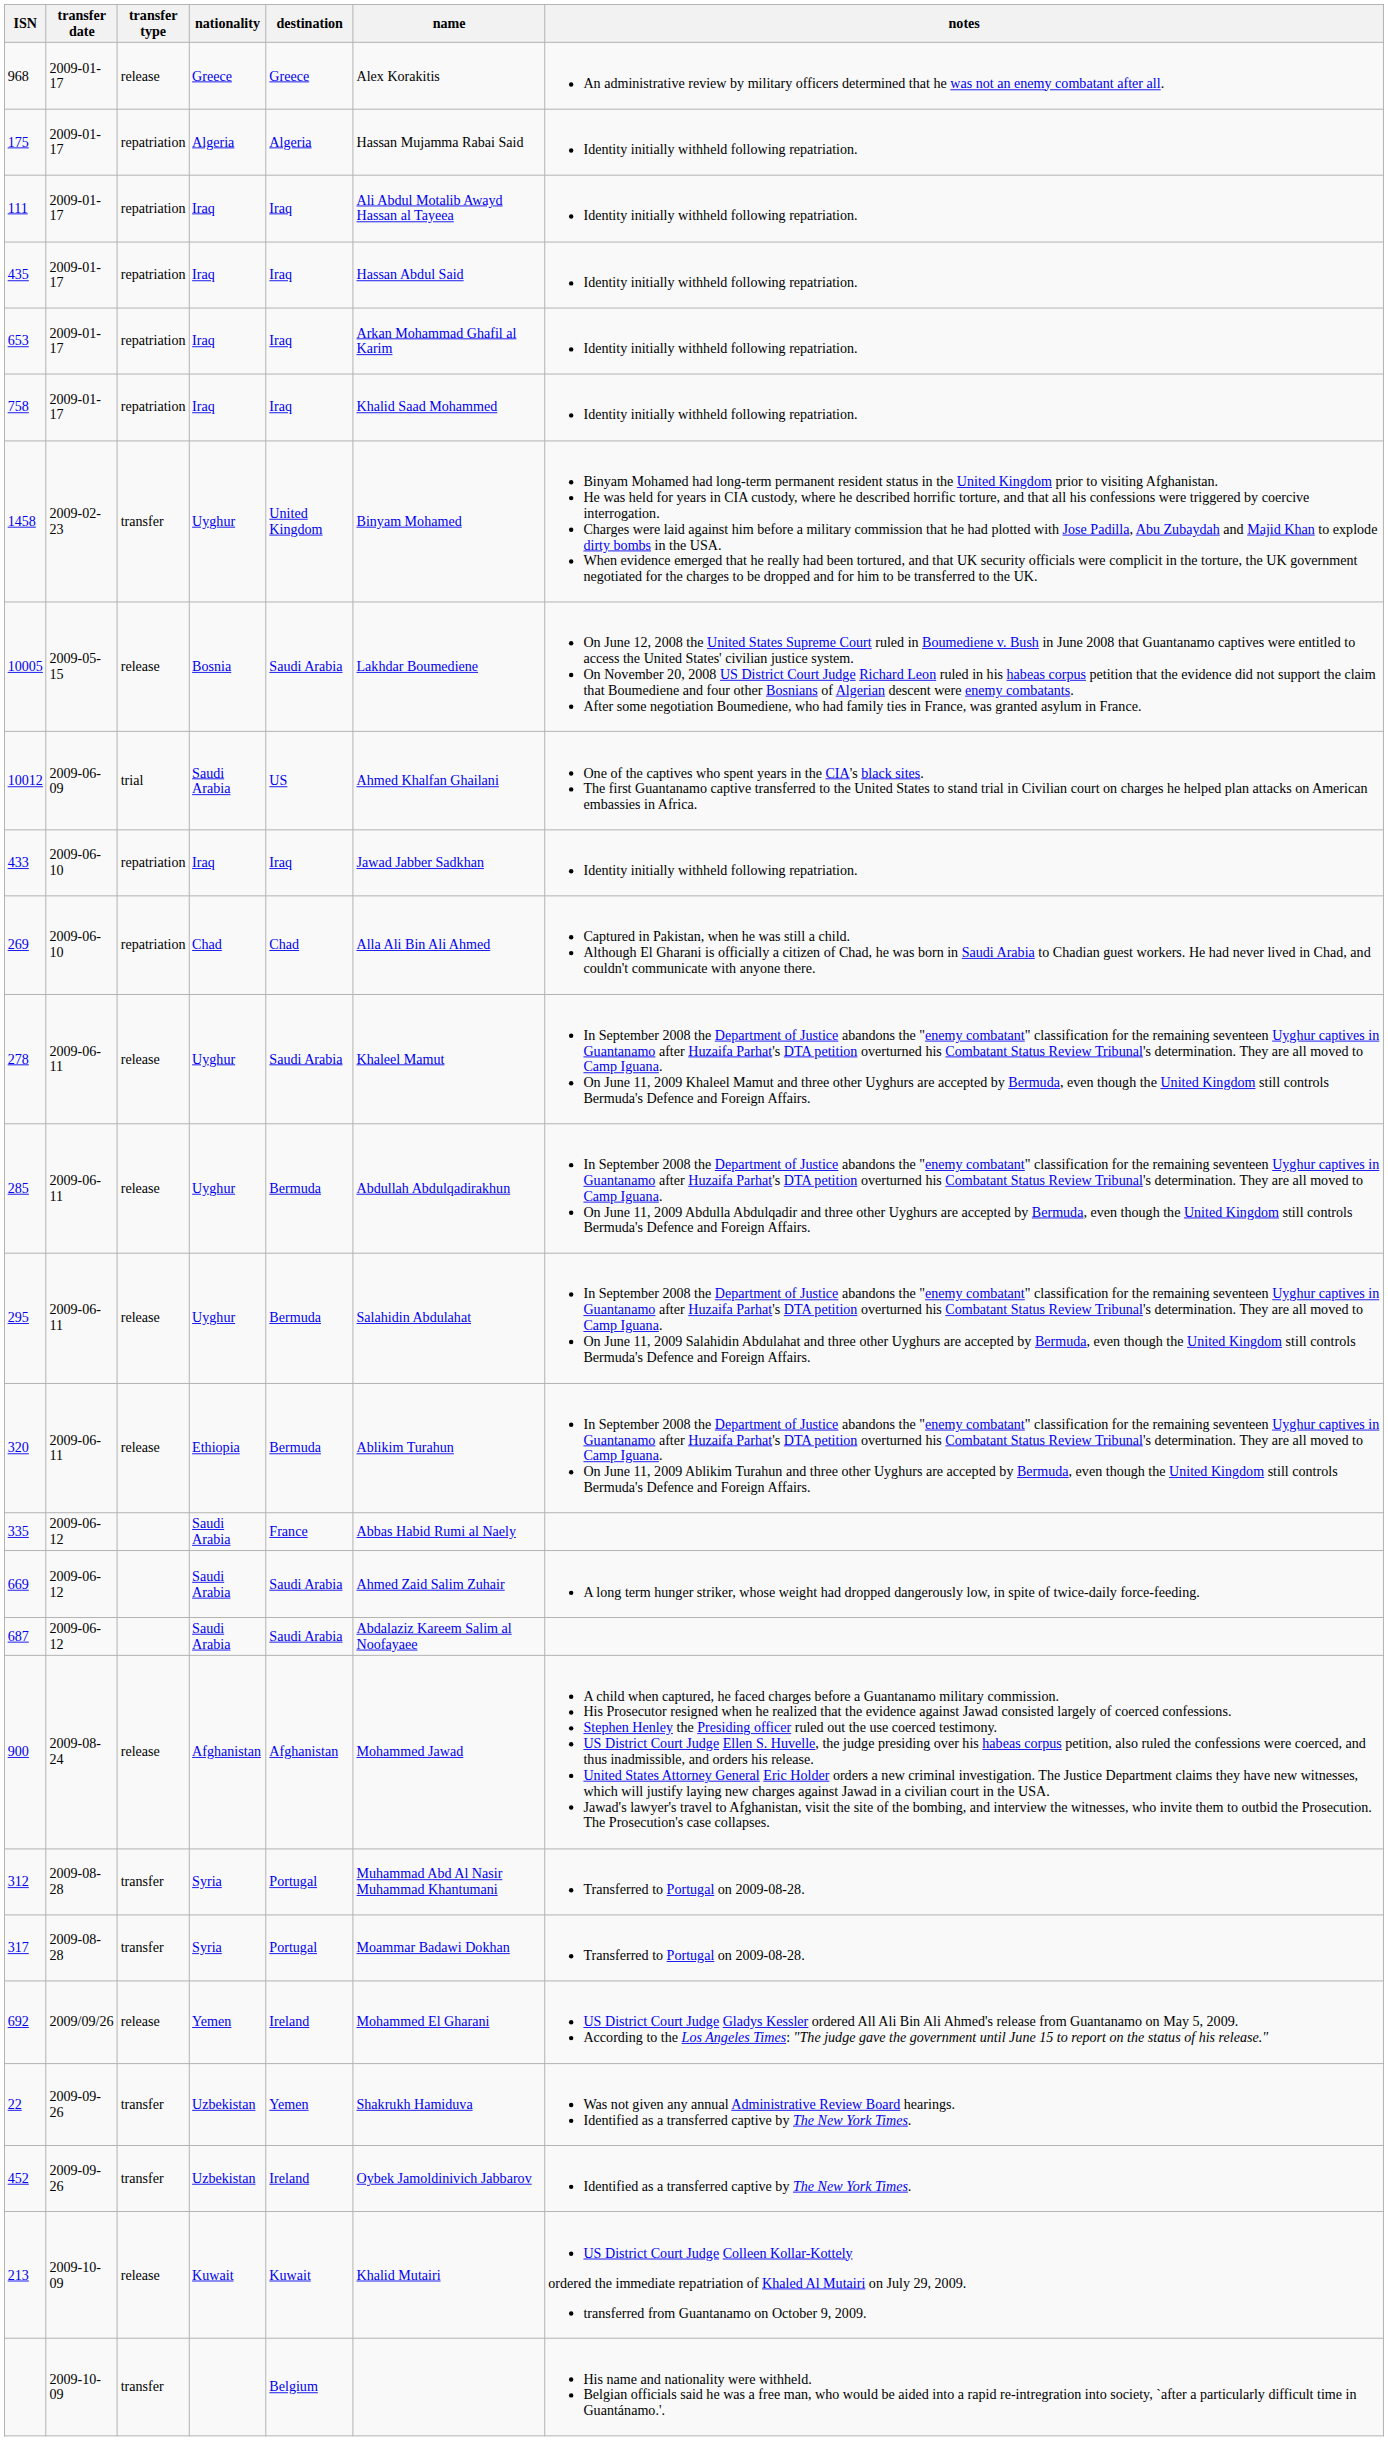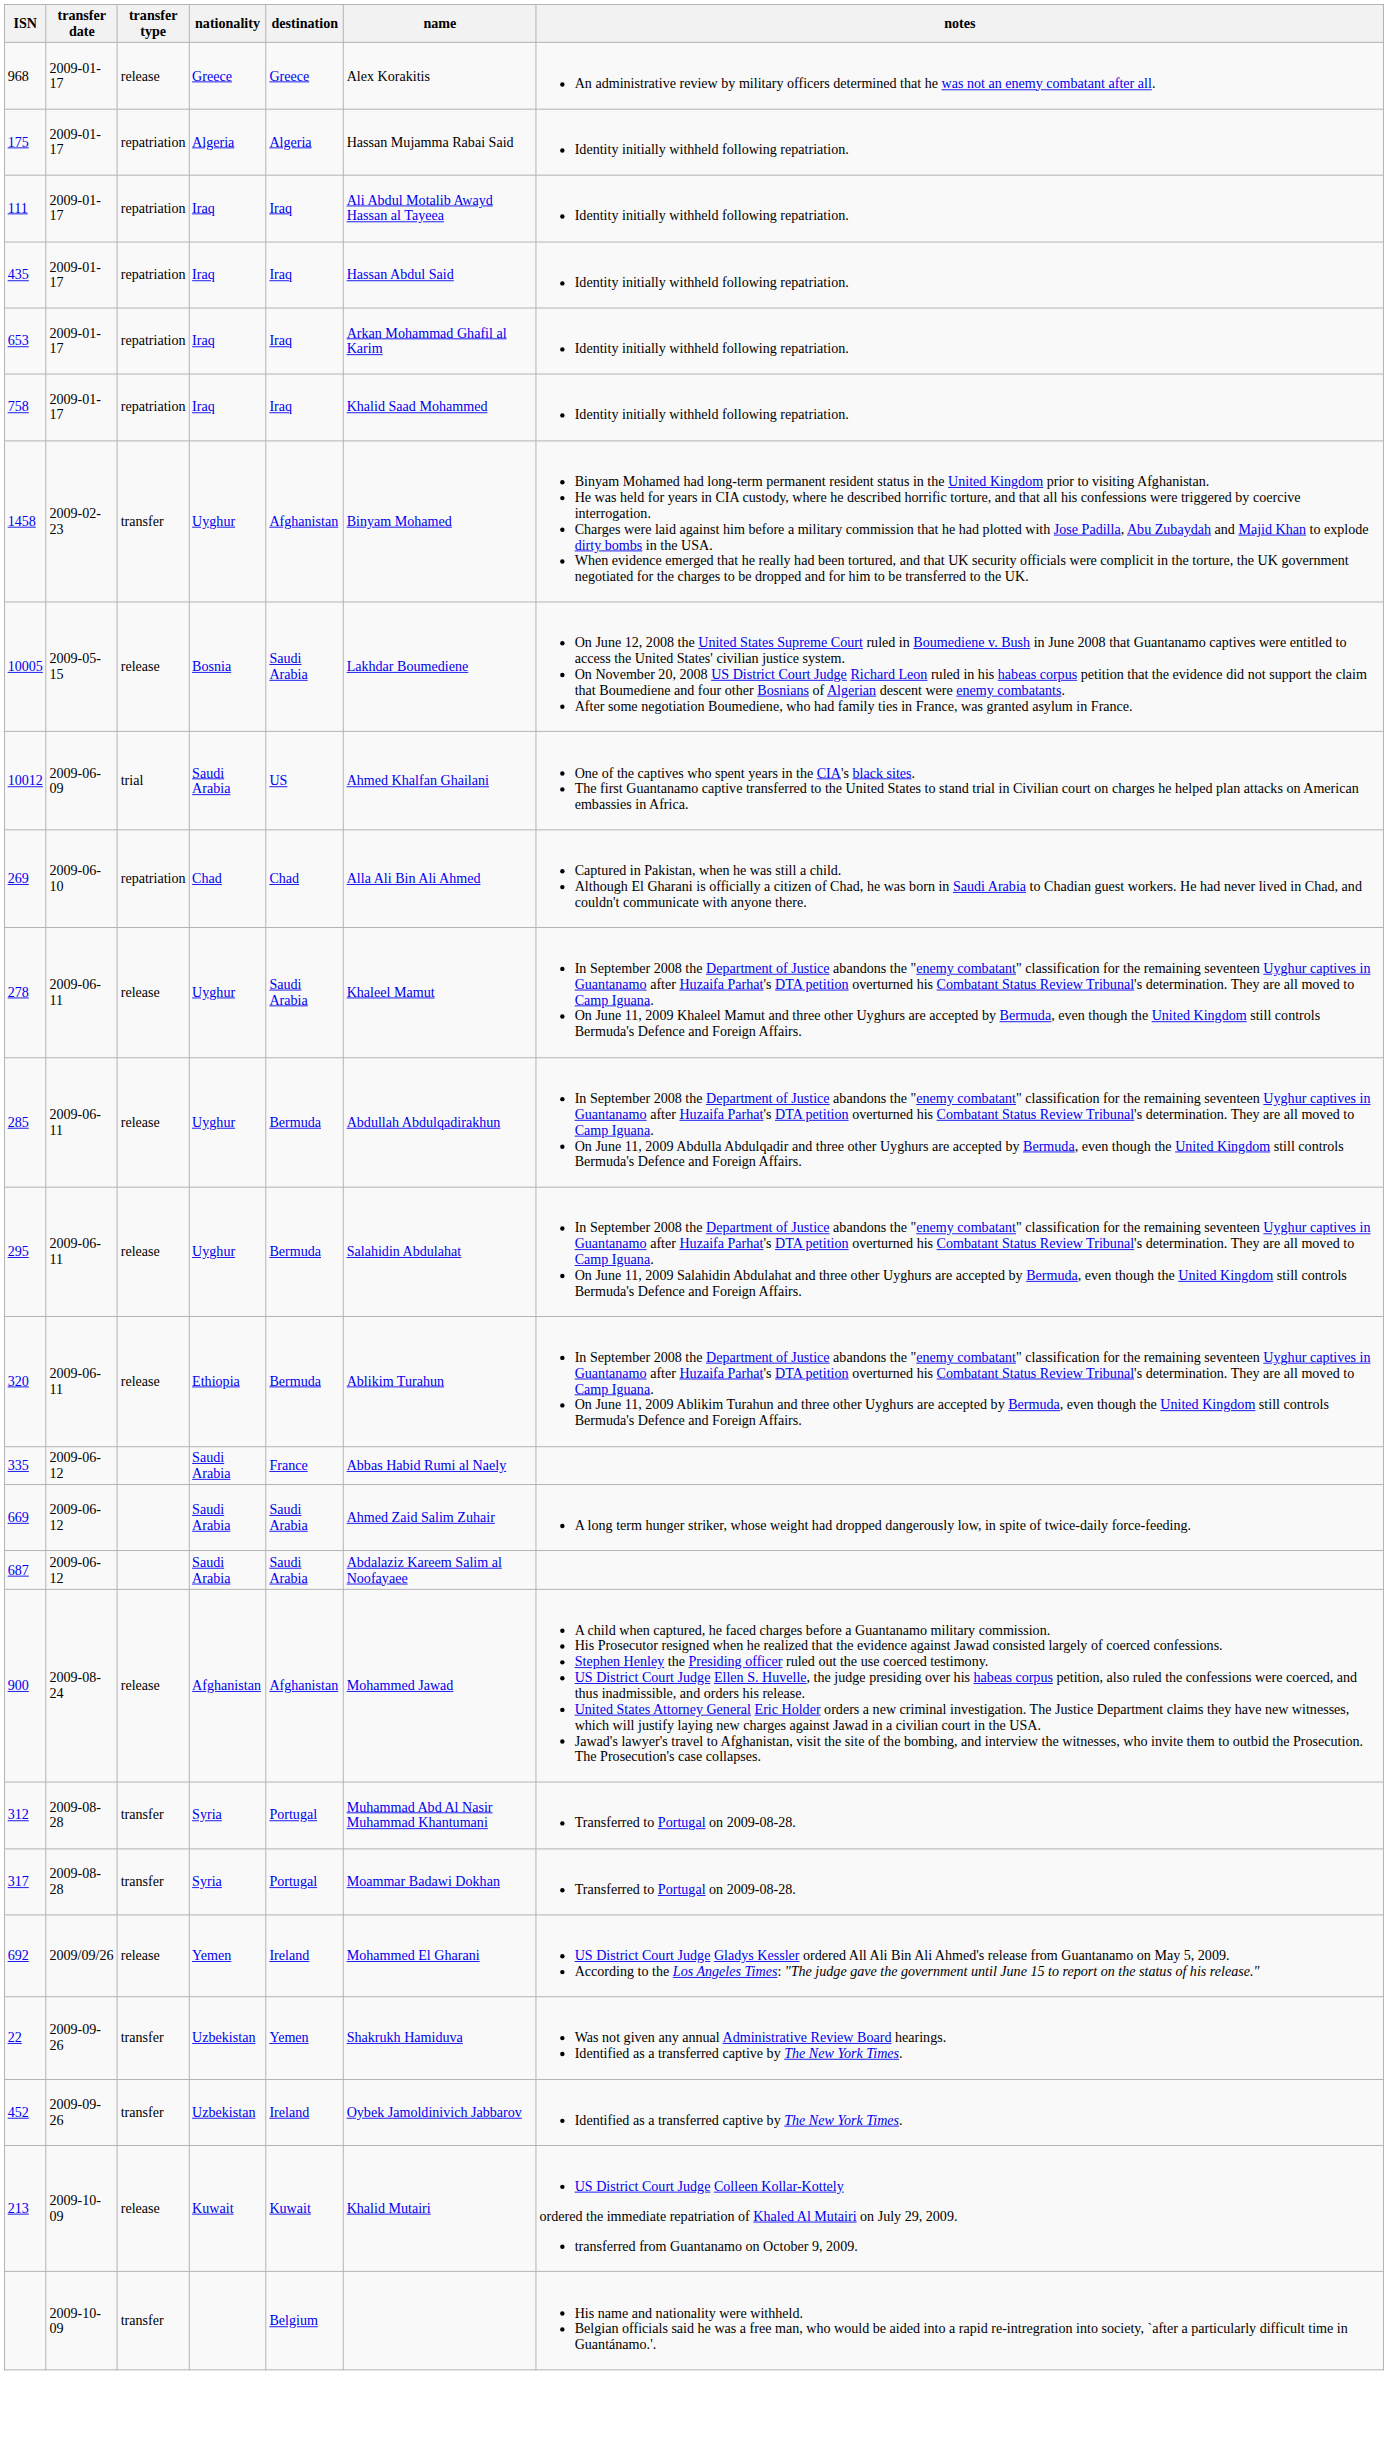(296, 521) United Kingdom -> (304, 521) Afghanistan
- row: (18, 862)
